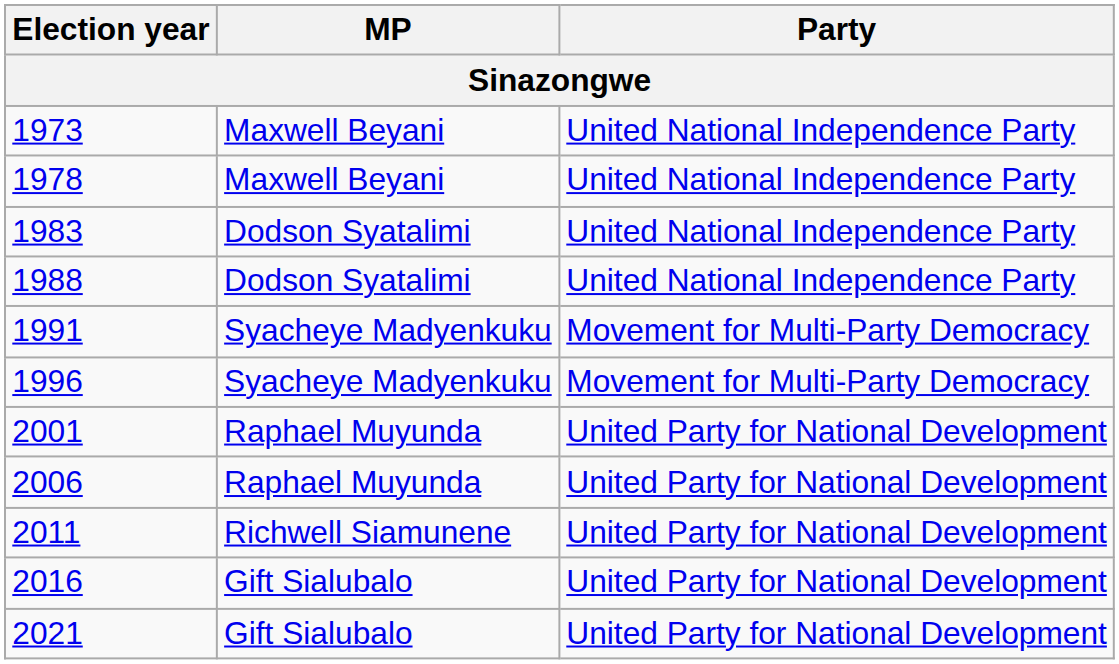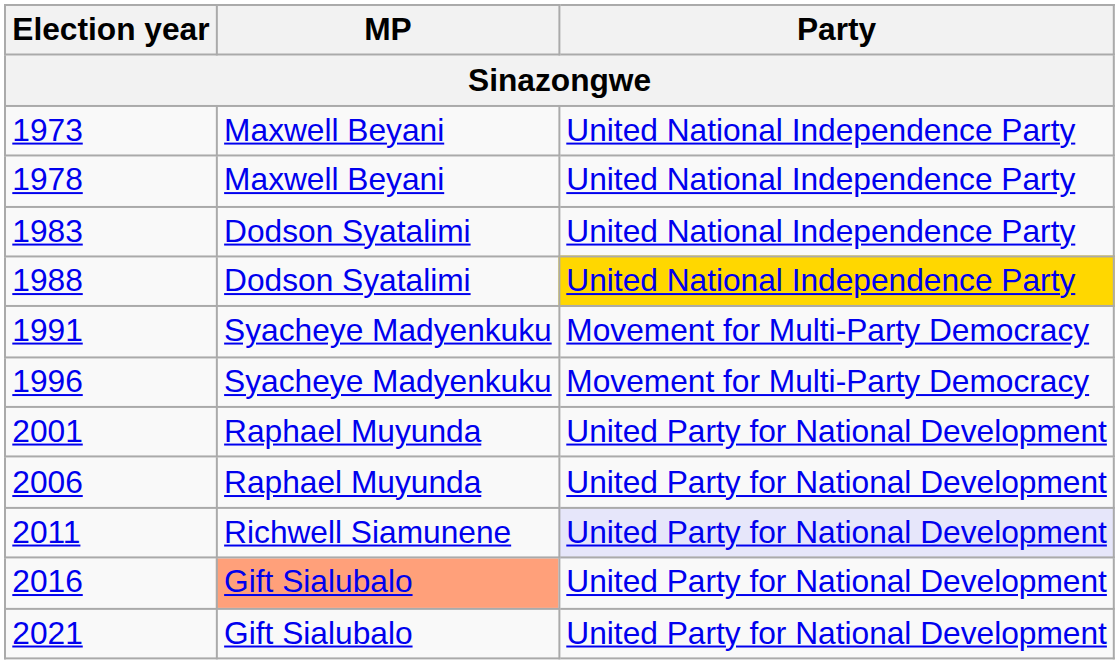(821, 280) no background -> (821, 280) gold background
(837, 532) no background -> (837, 532) lavender background
(318, 582) no background -> (318, 582) lightsalmon background
